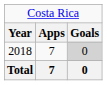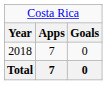(85, 51) lightgrey background -> (85, 51) no background
